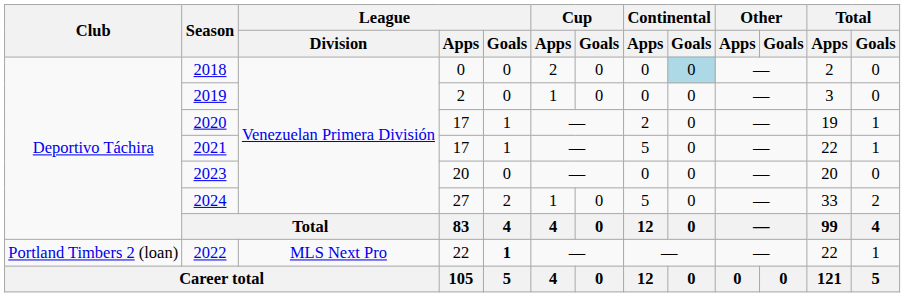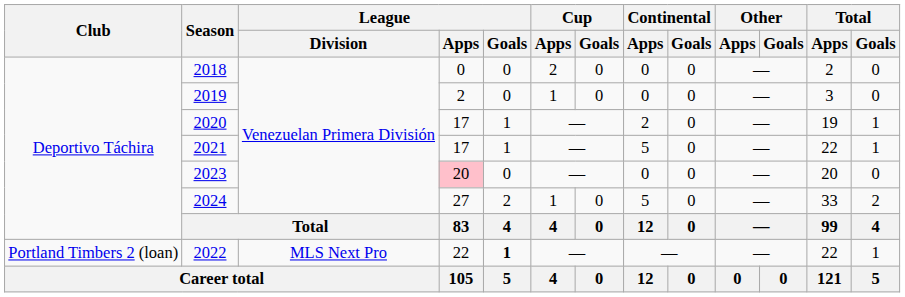(691, 69) lightblue background -> (691, 69) no background
(461, 174) no background -> (461, 174) pink background
